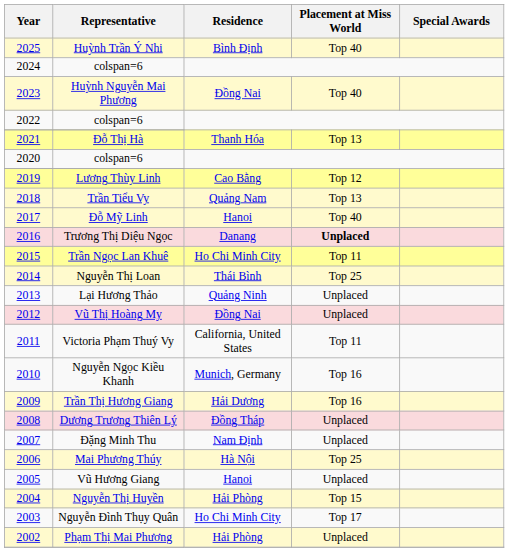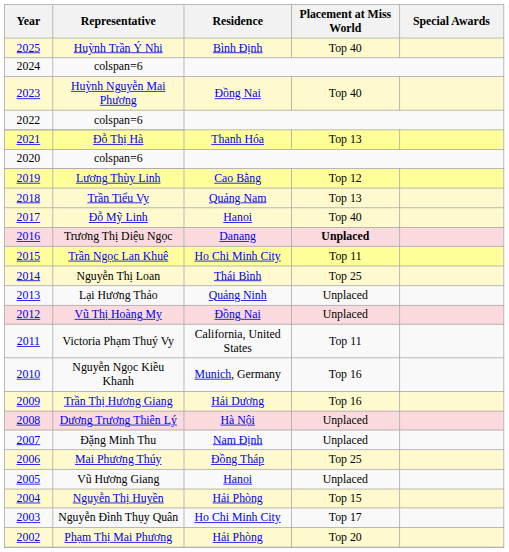(238, 420) Đồng Tháp -> (238, 420) Hà Nội
(238, 459) Hà Nội -> (238, 459) Đồng Tháp
(345, 537) Unplaced -> (345, 537) Top 20
